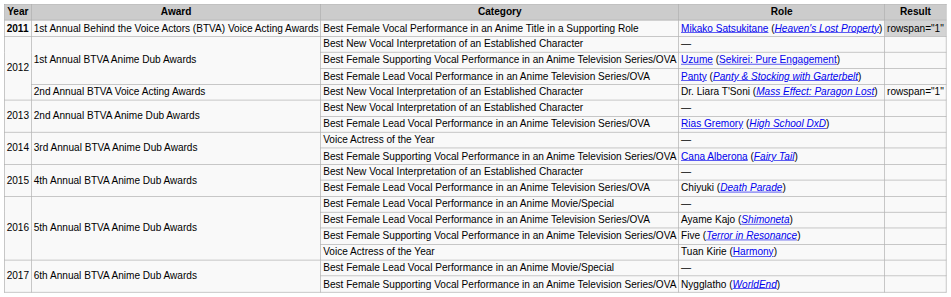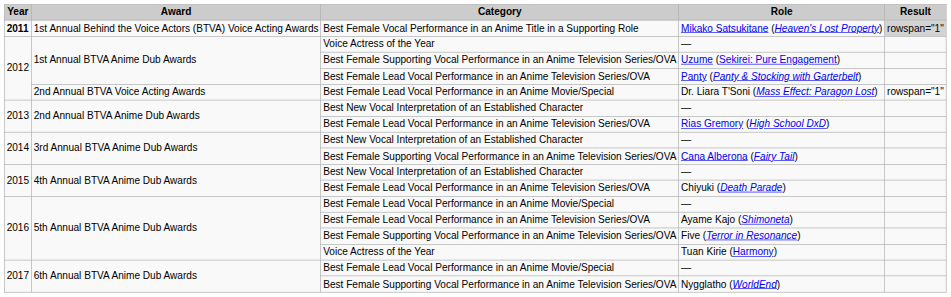(453, 44) Best New Vocal Interpretation of an Established Character -> (379, 44) Voice Actress of the Year
(453, 92) Best New Vocal Interpretation of an Established Character -> (469, 92) Best Female Lead Vocal Performance in an Anime Movie/Special
(379, 140) Voice Actress of the Year -> (453, 140) Best New Vocal Interpretation of an Established Character
